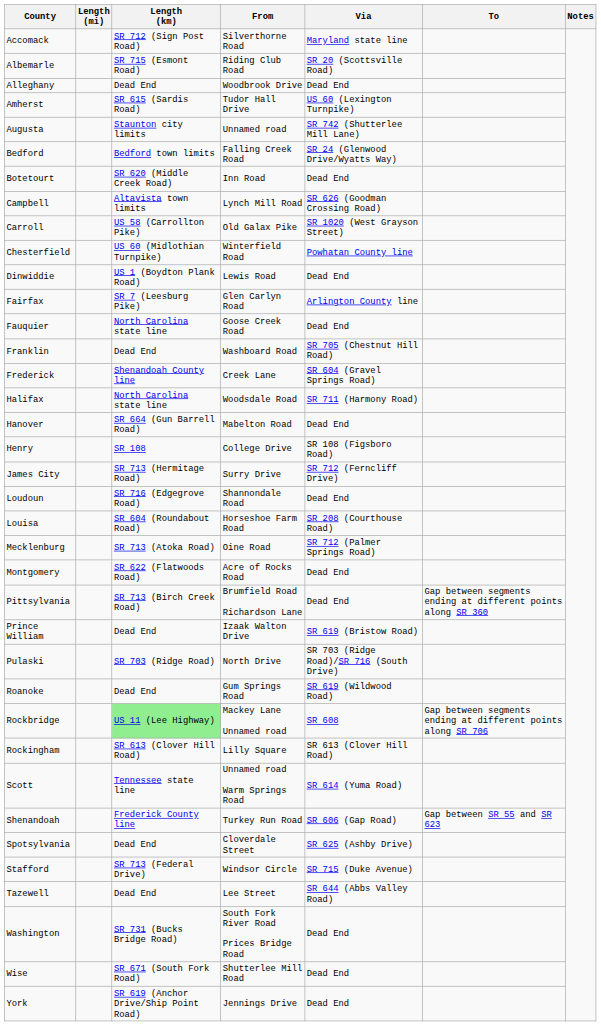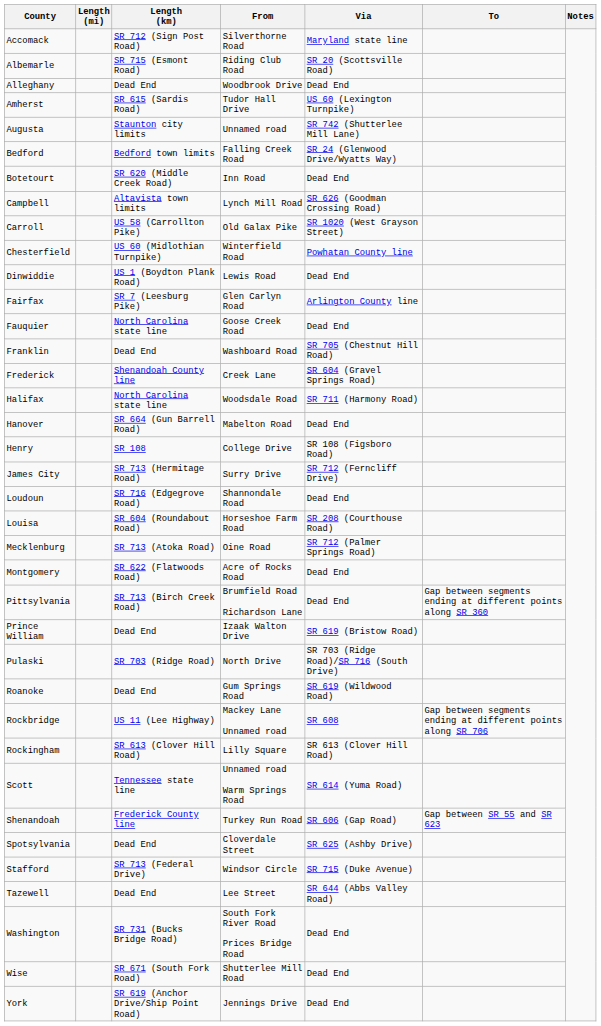(164, 721) lightgreen background -> (164, 721) no background
